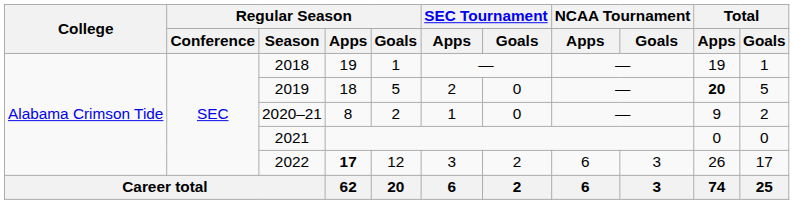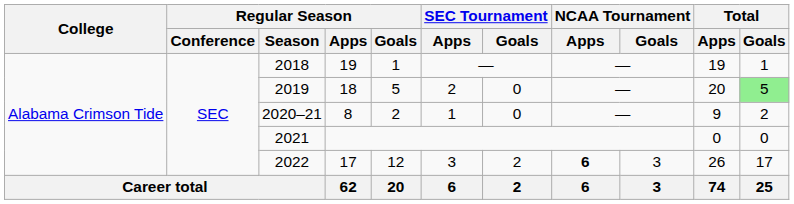(717, 89) bold -> (717, 89) normal
(764, 89) no background -> (764, 89) lightgreen background
(348, 162) bold -> (348, 162) normal
(585, 162) normal -> (585, 162) bold
